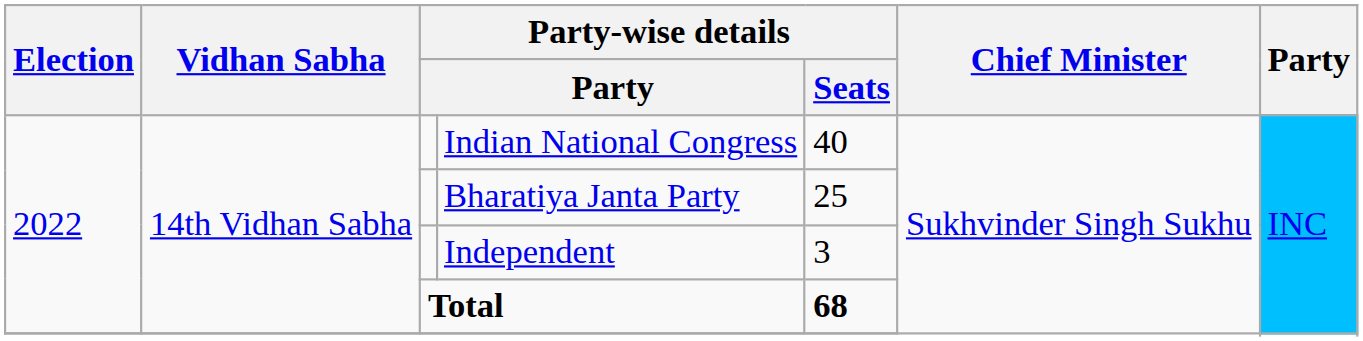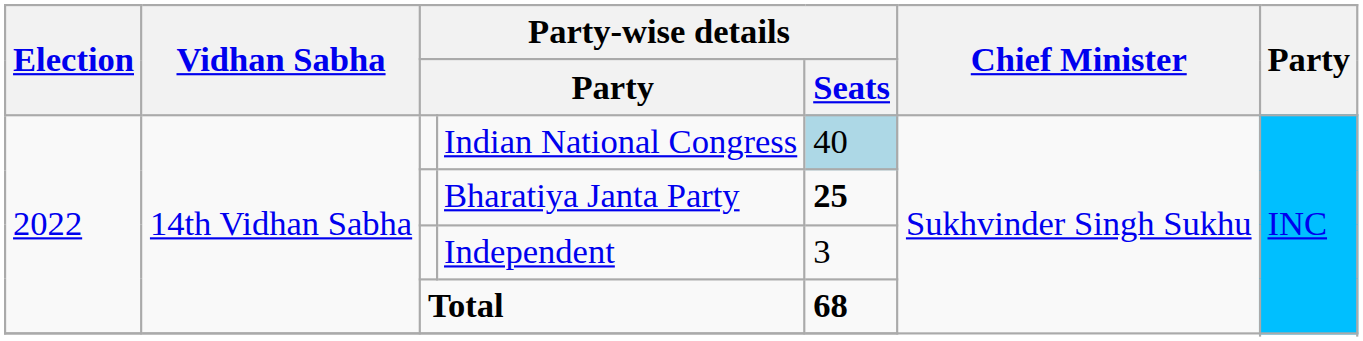(830, 141) no background -> (830, 141) lightblue background
(830, 196) normal -> (830, 196) bold
